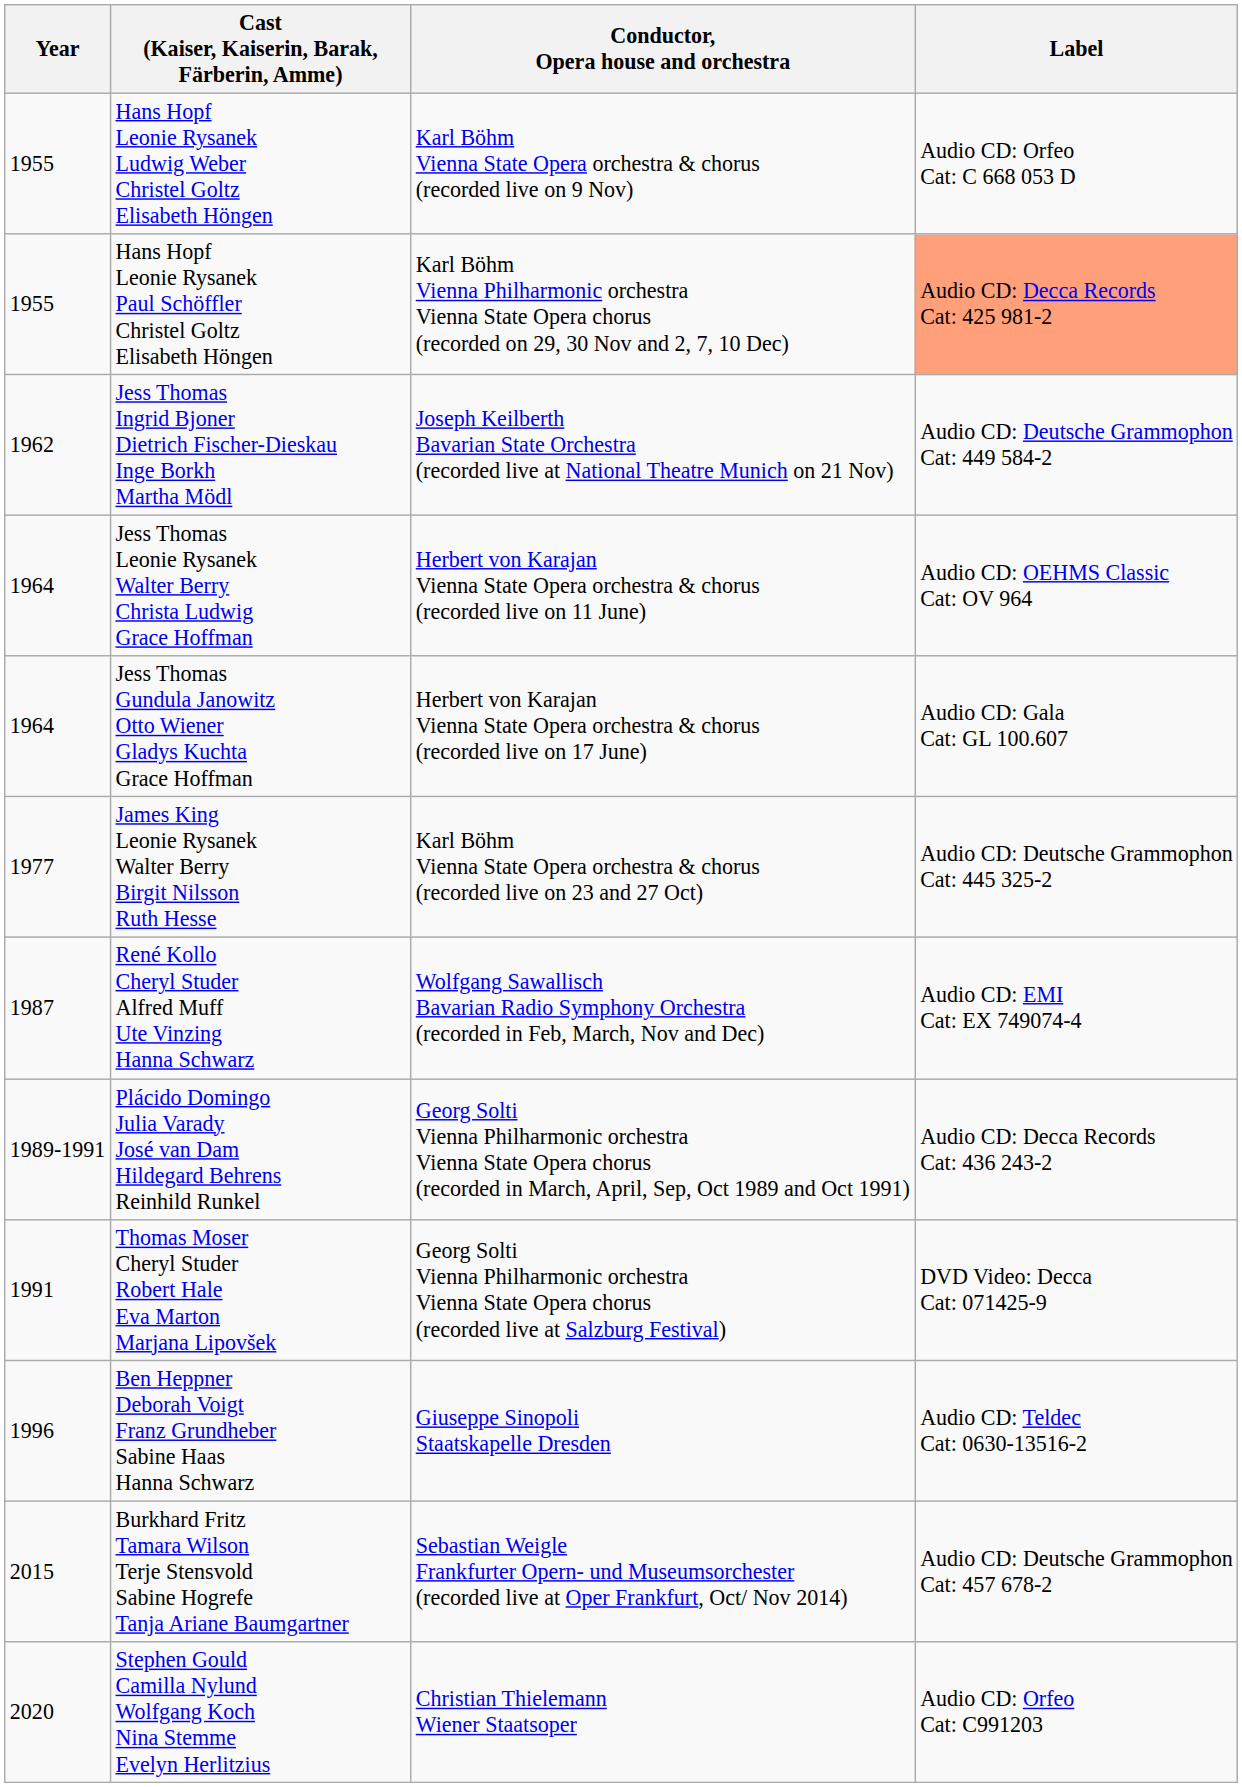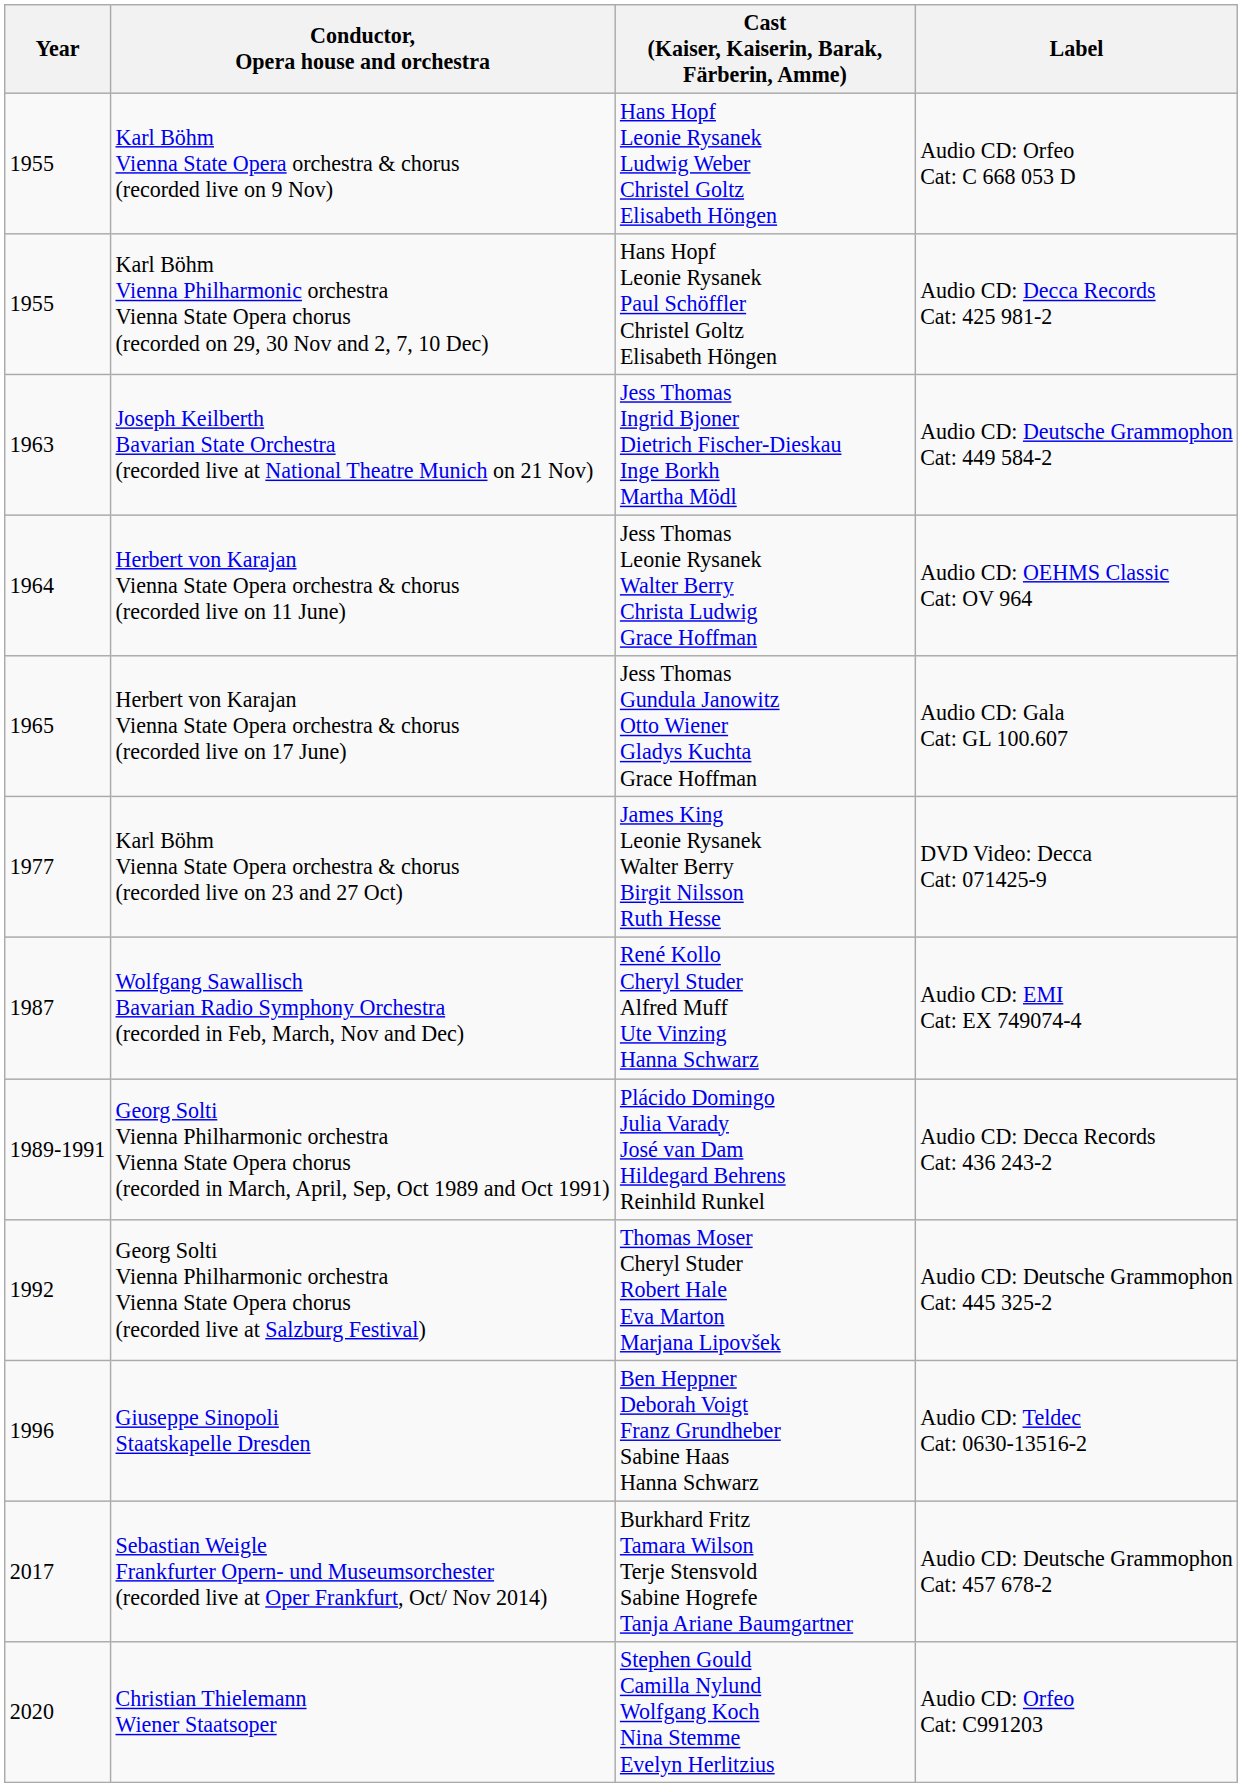columns swapped: (261, 48) <-> (663, 48)
(1038, 304) lightsalmon background -> (1038, 304) no background
(32, 445) 1962 -> (32, 445) 1963
(32, 726) 1964 -> (32, 726) 1965
(1076, 867) Audio CD: Deutsche Grammophon Cat: 445 325-2 -> (1006, 867) DVD Video: Decca Cat: 071425-9
(32, 1289) 1991 -> (32, 1289) 1992
(1006, 1289) DVD Video: Decca Cat: 071425-9 -> (1076, 1289) Audio CD: Deutsche Grammophon Cat: 445 325-2
(32, 1571) 2015 -> (32, 1571) 2017
